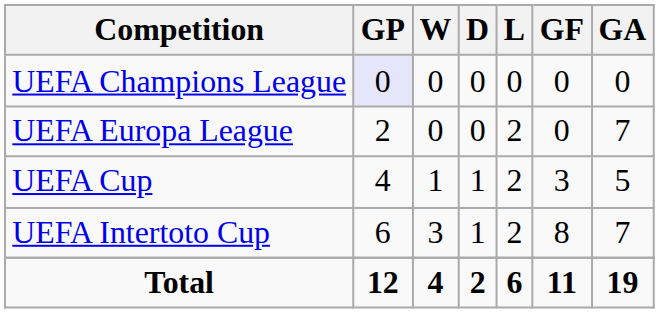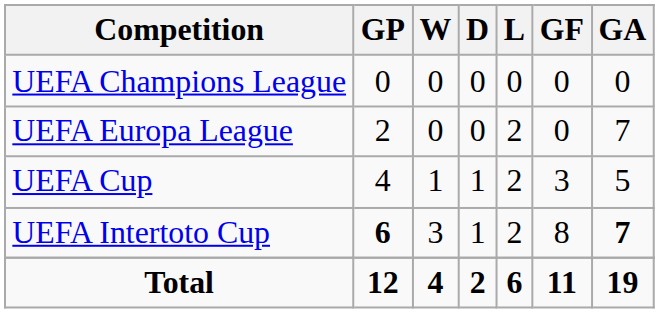(383, 80) lavender background -> (383, 80) no background
(383, 231) normal -> (383, 231) bold
(622, 231) normal -> (622, 231) bold
